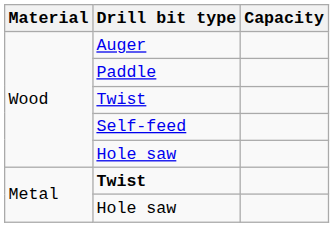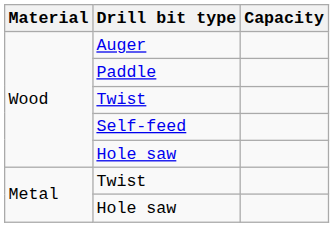(121, 181) bold -> (121, 181) normal
